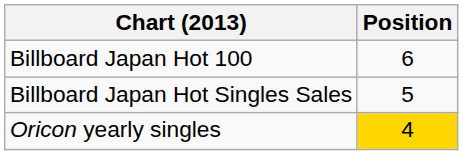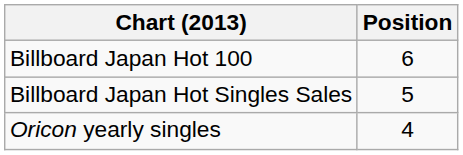(407, 130) gold background -> (407, 130) no background
